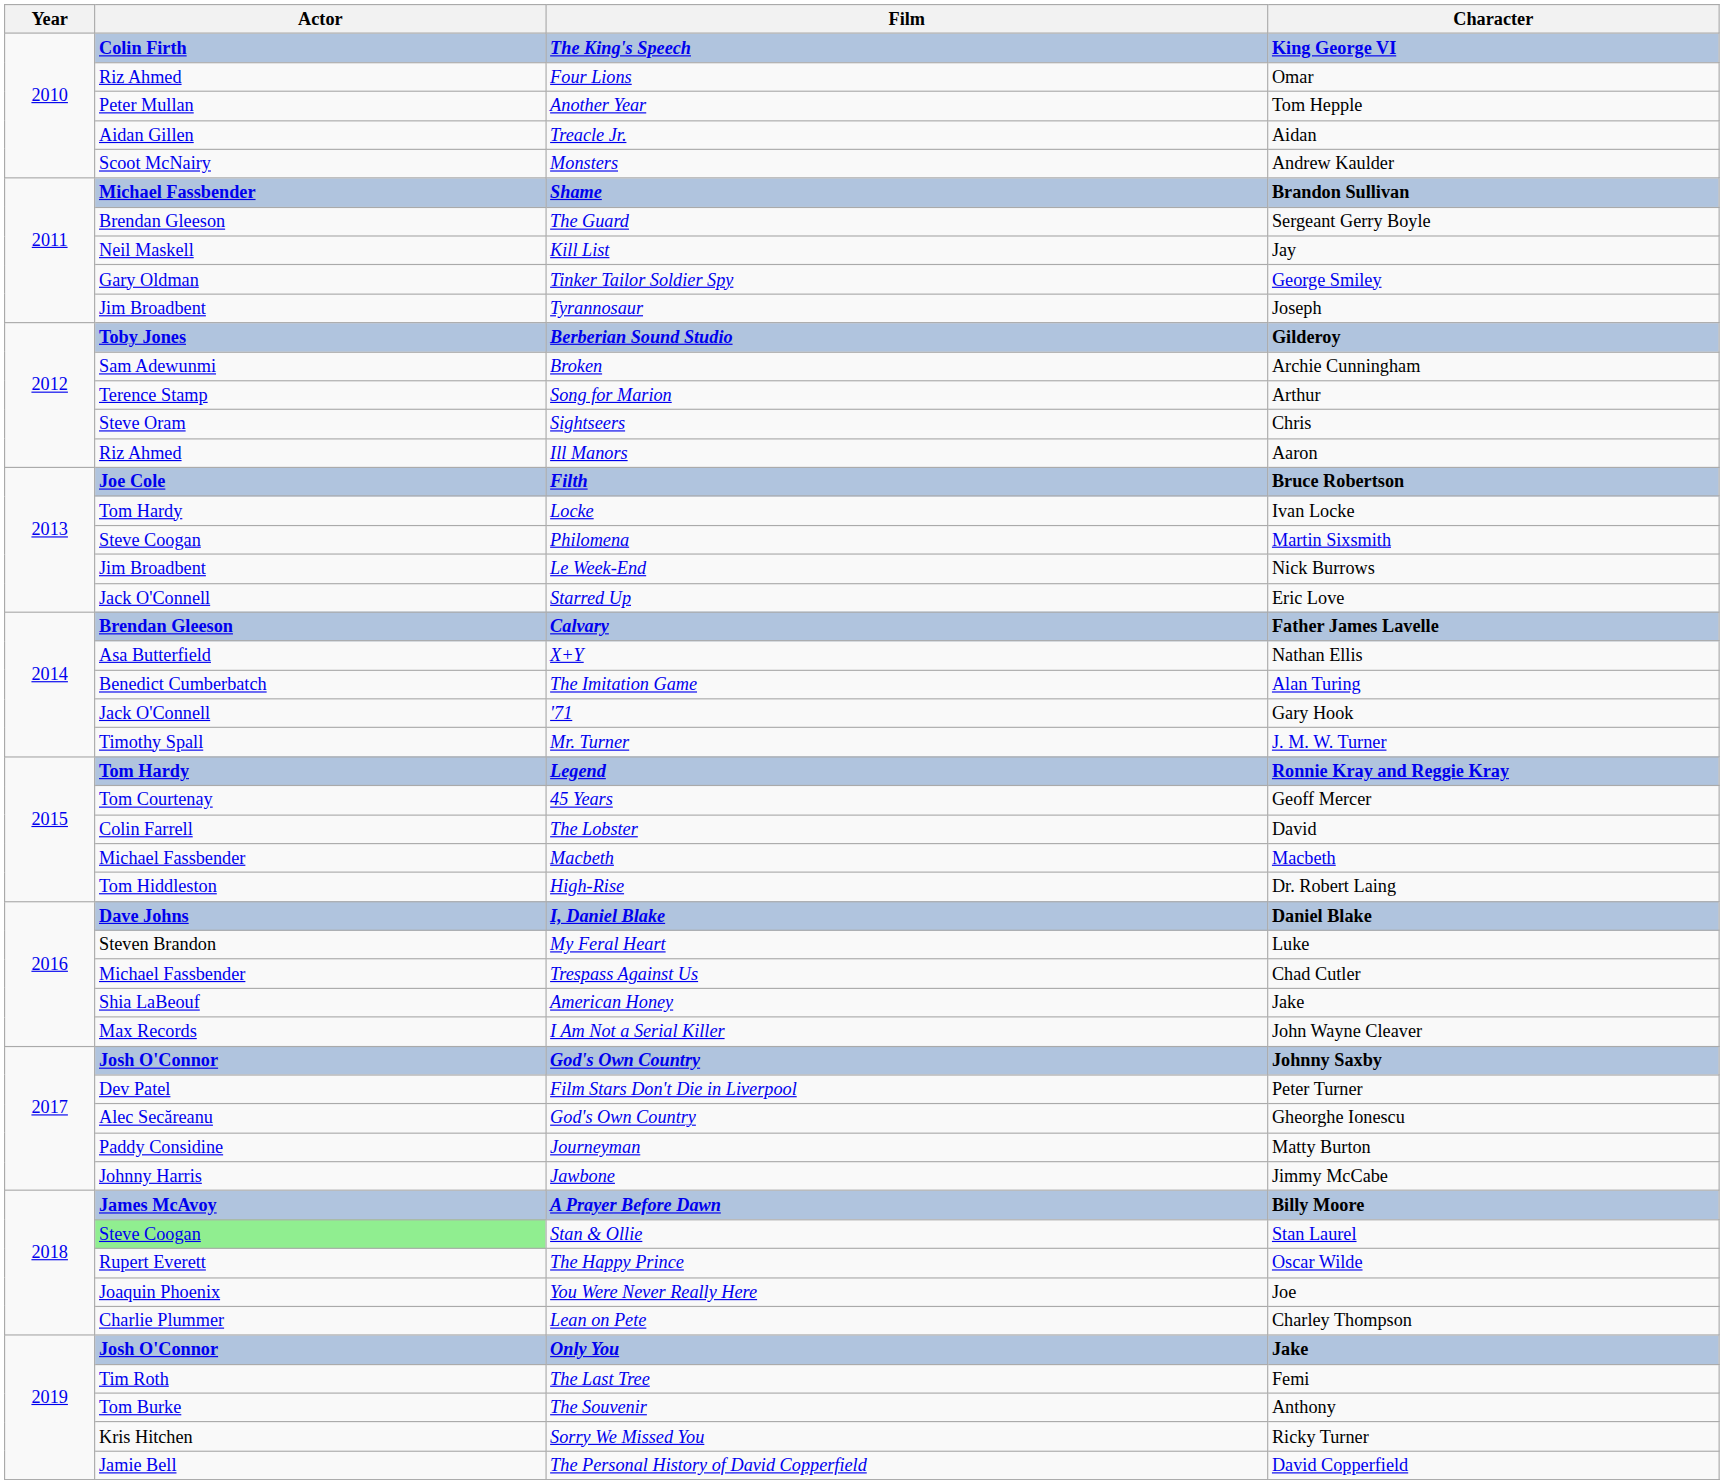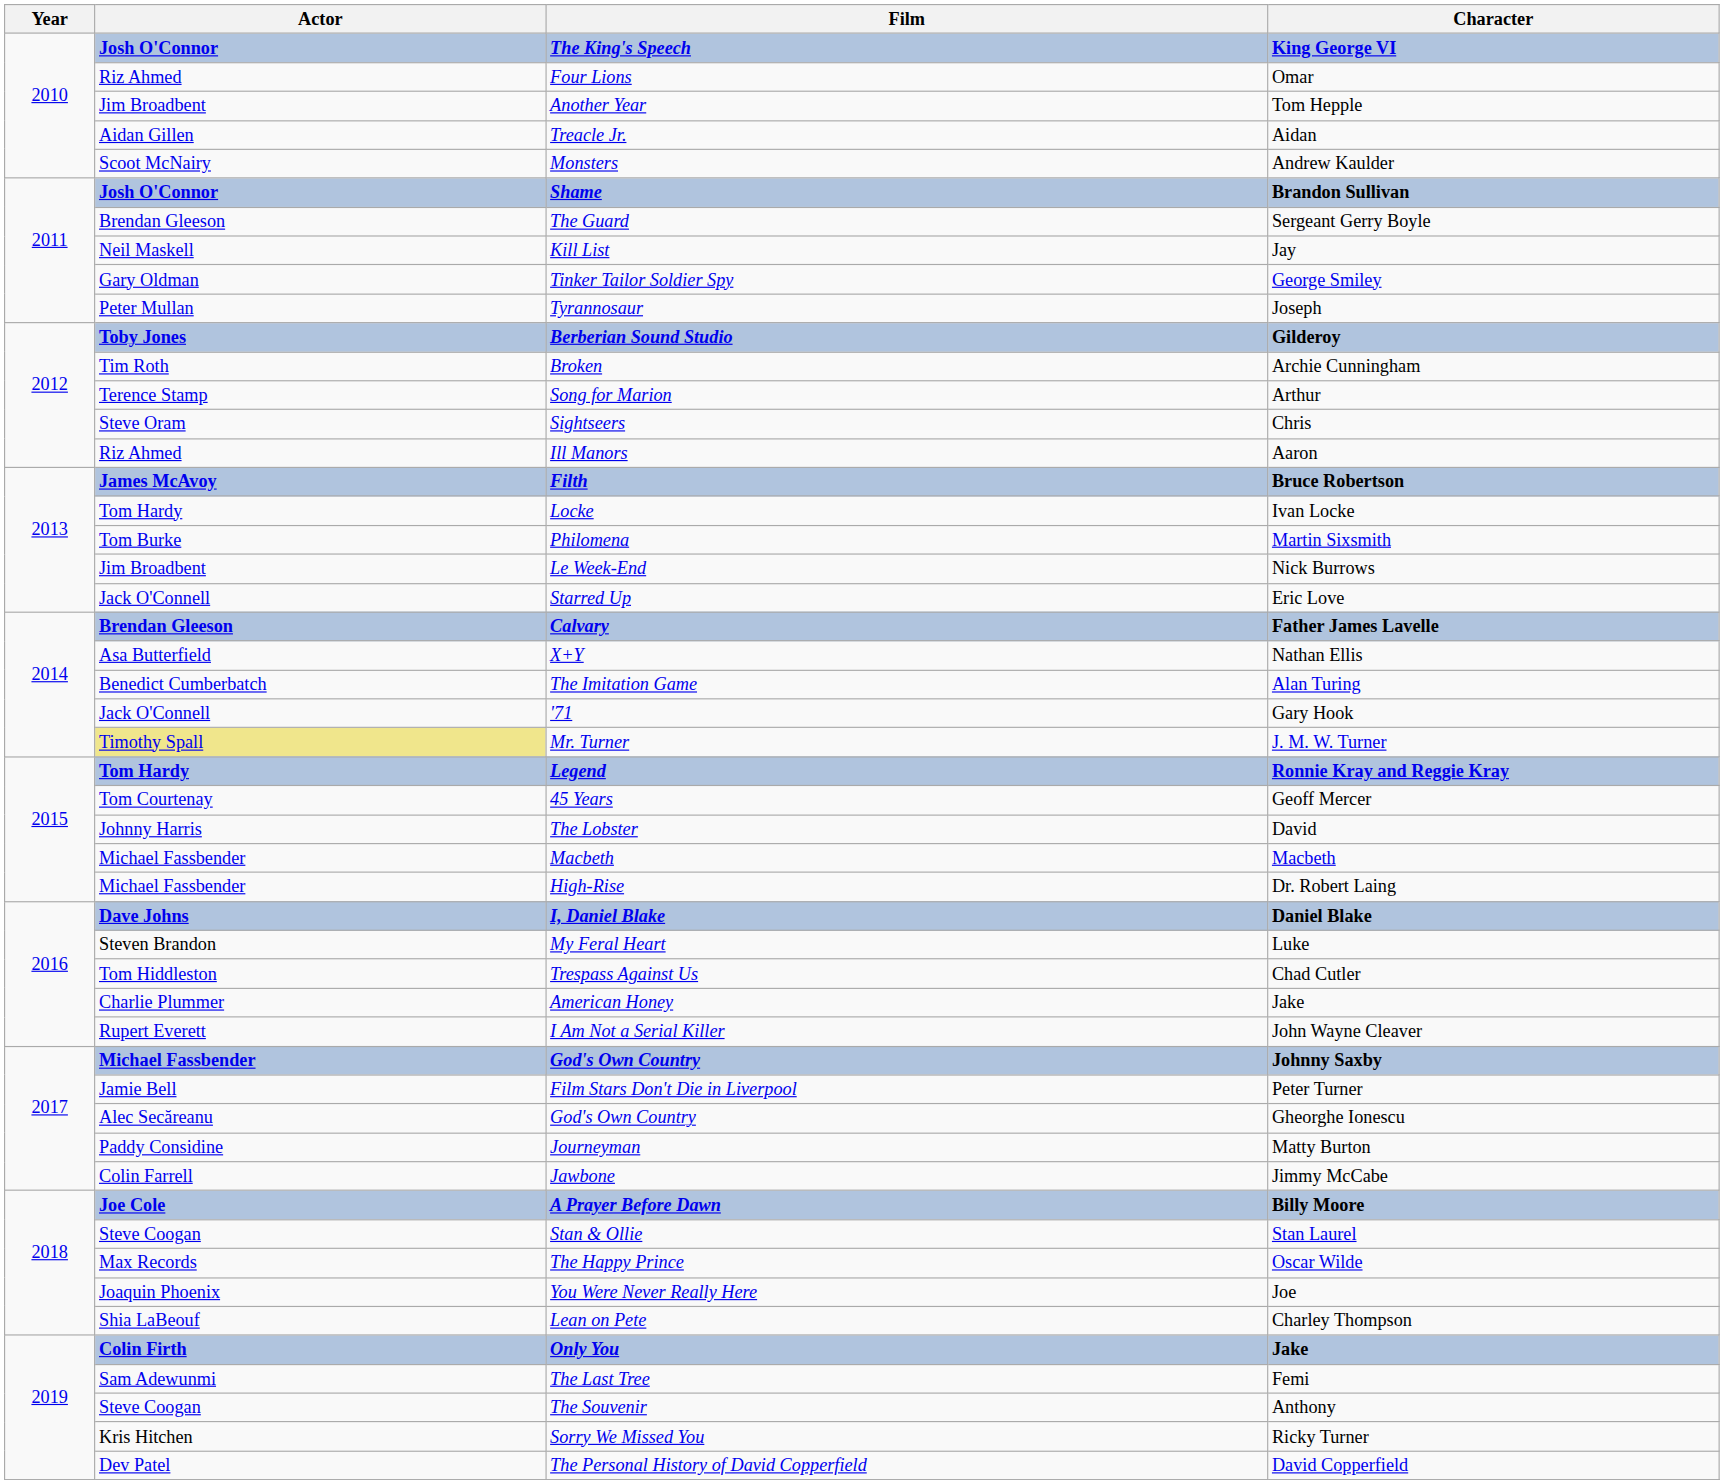(143, 47) Colin Firth -> (159, 47) Josh O'Connor
(146, 105) Peter Mullan -> (152, 105) Jim Broadbent
(177, 192) Michael Fassbender -> (159, 192) Josh O'Connor
(152, 308) Jim Broadbent -> (146, 308) Peter Mullan
(158, 366) Sam Adewunmi -> (134, 366) Tim Roth
(132, 481) Joe Cole -> (158, 481) James McAvoy
(150, 539) Steve Coogan -> (140, 539) Tom Burke
(151, 742) no background -> (151, 742) khaki background
(146, 828) Colin Farrell -> (150, 828) Johnny Harris
(158, 886) Tom Hiddleston -> (172, 886) Michael Fassbender
(172, 973) Michael Fassbender -> (158, 973) Tom Hiddleston
(149, 1002) Shia LaBeouf -> (162, 1002) Charlie Plummer
(148, 1031) Max Records -> (152, 1031) Rupert Everett
(159, 1060) Josh O'Connor -> (177, 1060) Michael Fassbender
(135, 1089) Dev Patel -> (138, 1089) Jamie Bell
(150, 1176) Johnny Harris -> (146, 1176) Colin Farrell
(158, 1204) James McAvoy -> (132, 1204) Joe Cole
(150, 1233) lightgreen background -> (150, 1233) no background
(152, 1262) Rupert Everett -> (148, 1262) Max Records
(162, 1320) Charlie Plummer -> (149, 1320) Shia LaBeouf
(159, 1349) Josh O'Connor -> (143, 1349) Colin Firth
(134, 1378) Tim Roth -> (158, 1378) Sam Adewunmi
(140, 1407) Tom Burke -> (150, 1407) Steve Coogan
(138, 1465) Jamie Bell -> (135, 1465) Dev Patel
